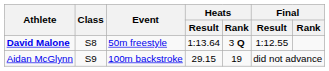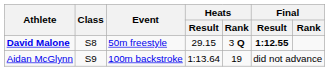(204, 43) 1:13.64 -> (204, 43) 29.15
(272, 43) normal -> (272, 43) bold
(204, 59) 29.15 -> (204, 59) 1:13.64
